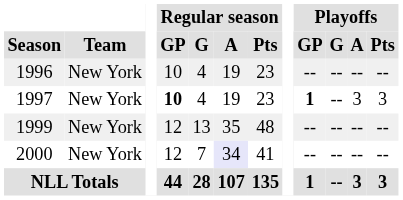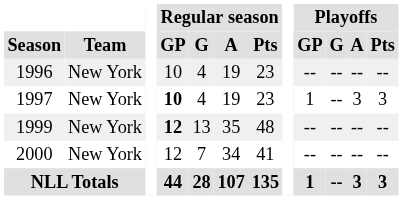(310, 99) bold -> (310, 99) normal
(173, 127) normal -> (173, 127) bold
(231, 154) lavender background -> (231, 154) no background
